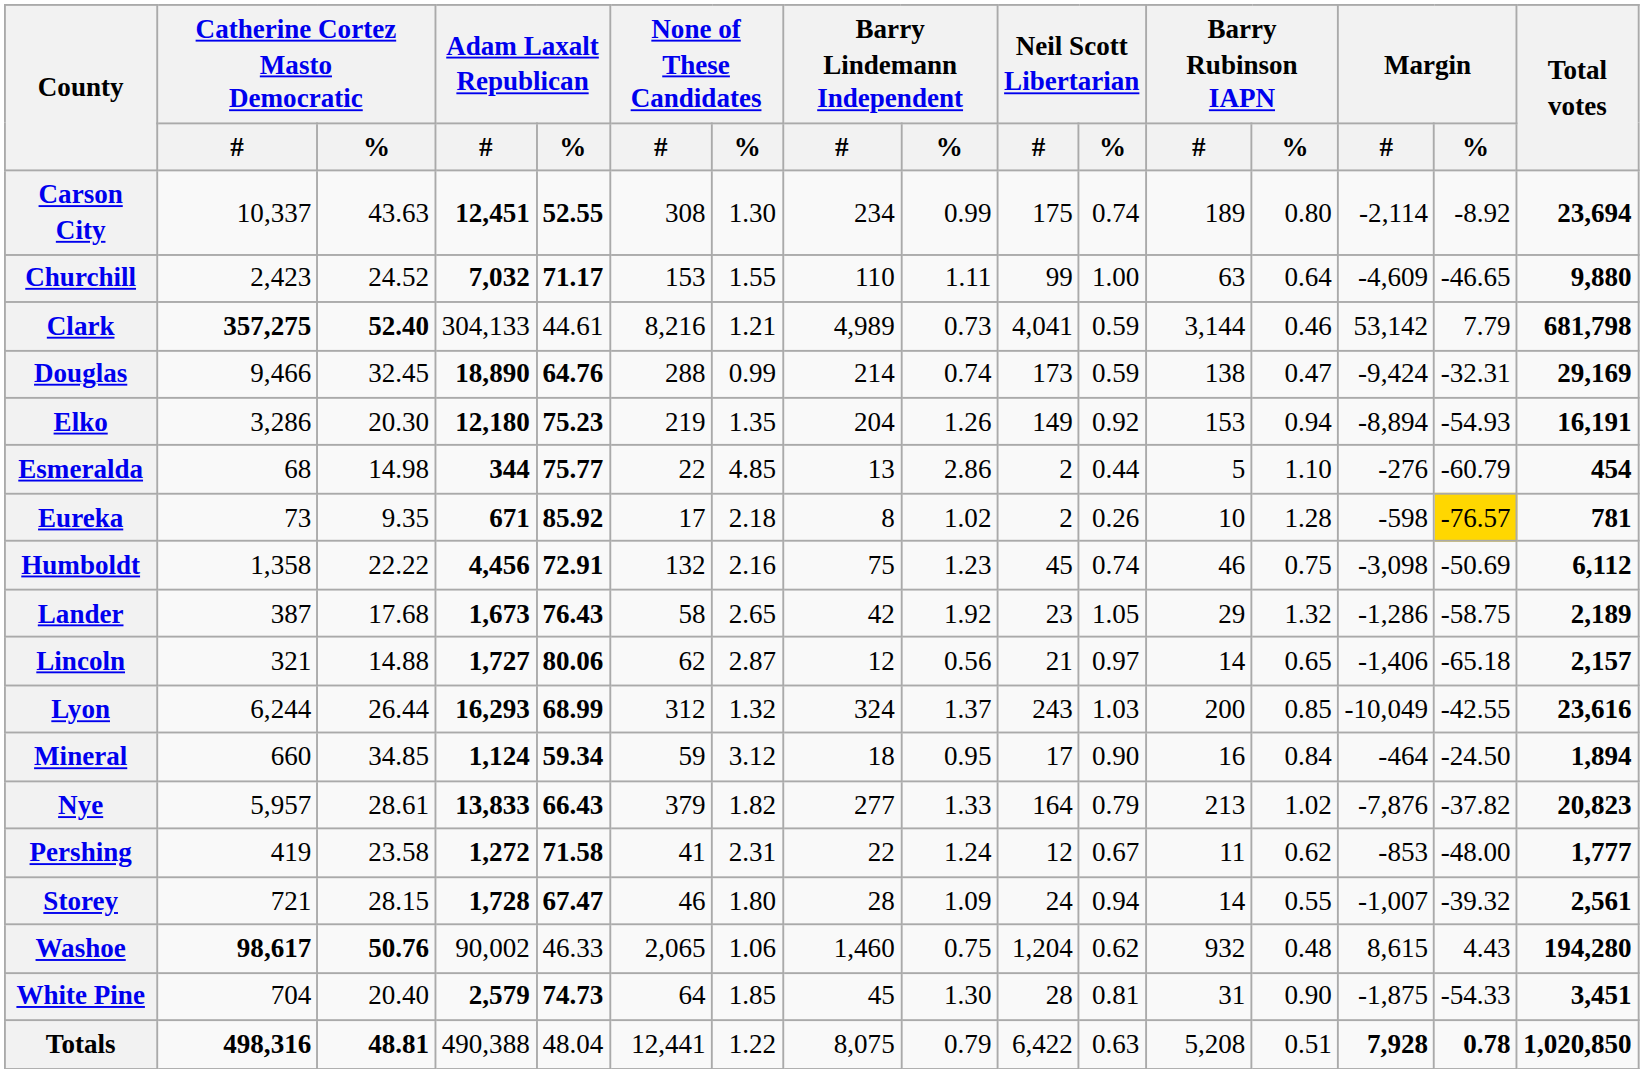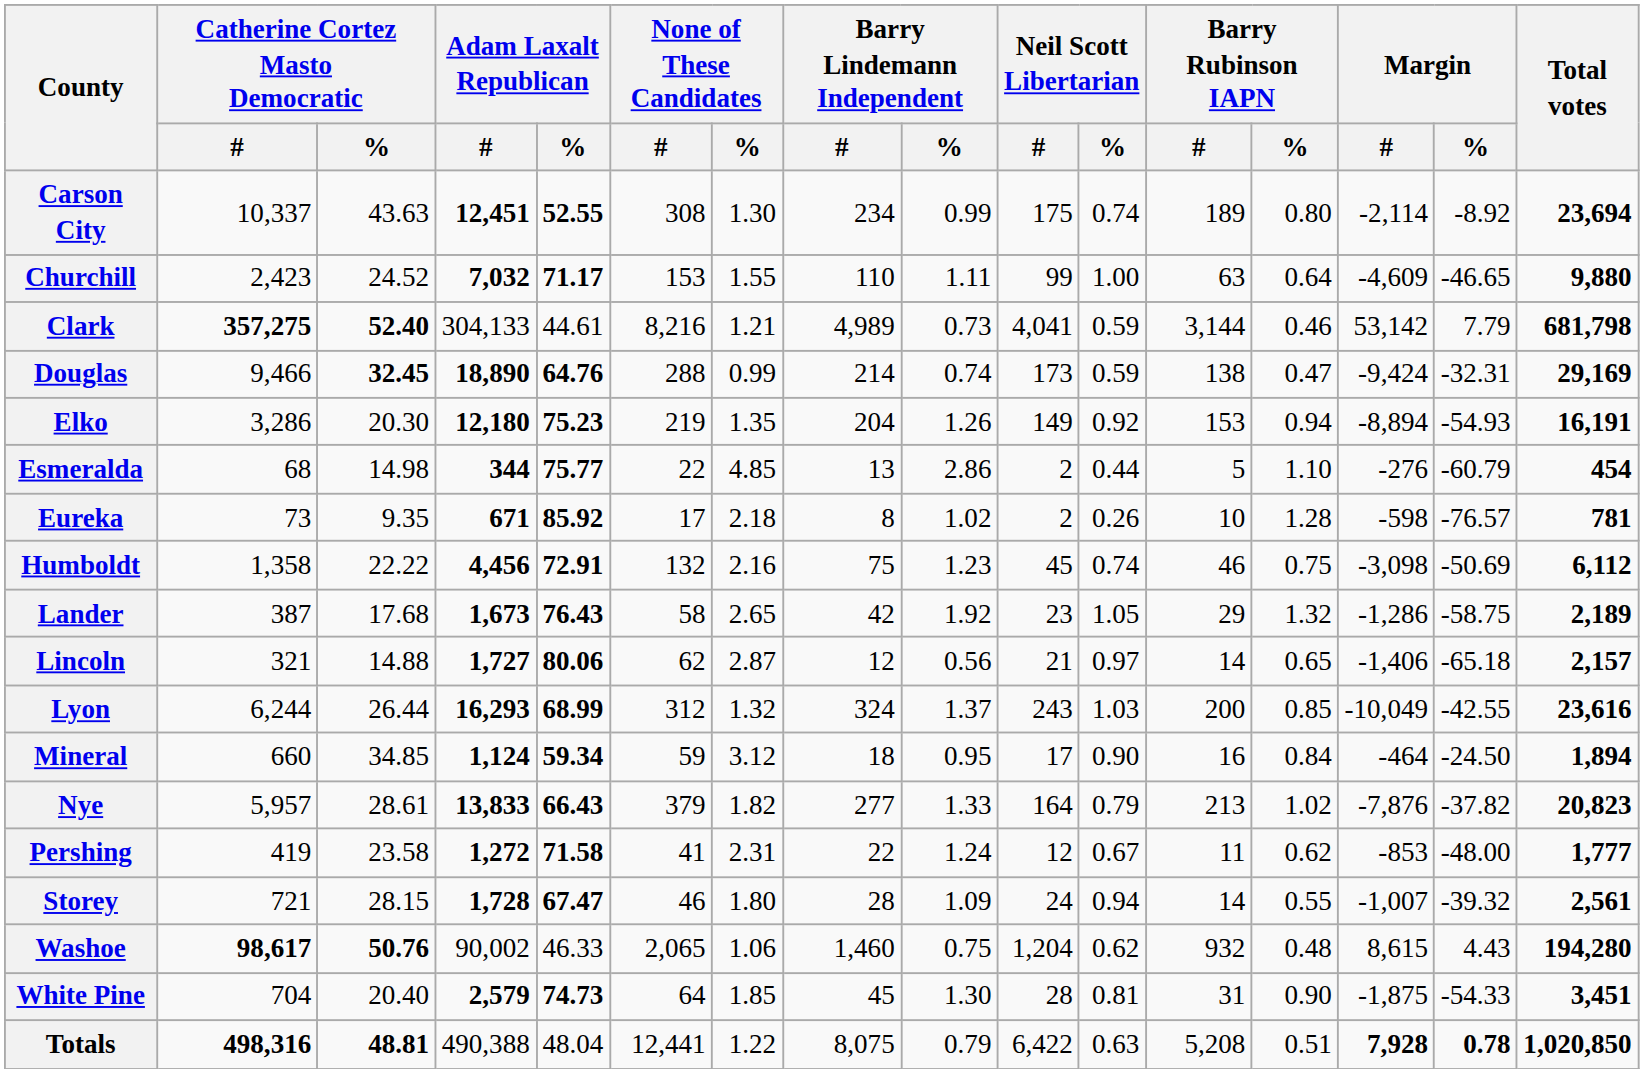(399, 374) normal -> (399, 374) bold
(1476, 517) gold background -> (1476, 517) no background
